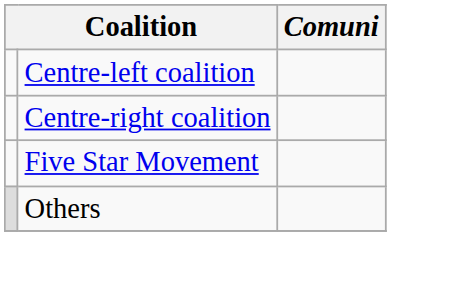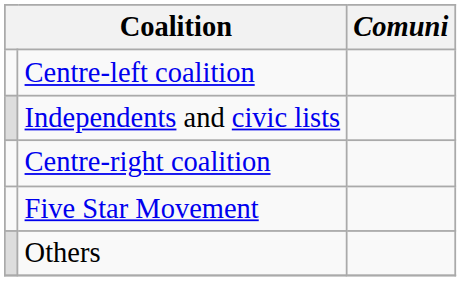+ row: (182, 117)
